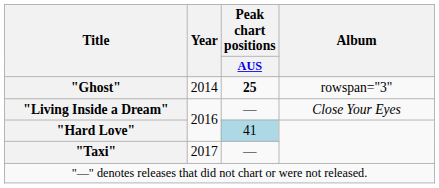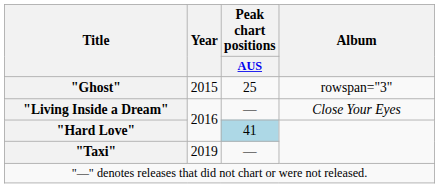(204, 87) 2014 -> (204, 87) 2015
(250, 87) bold -> (250, 87) normal
(204, 152) 2017 -> (204, 152) 2019
